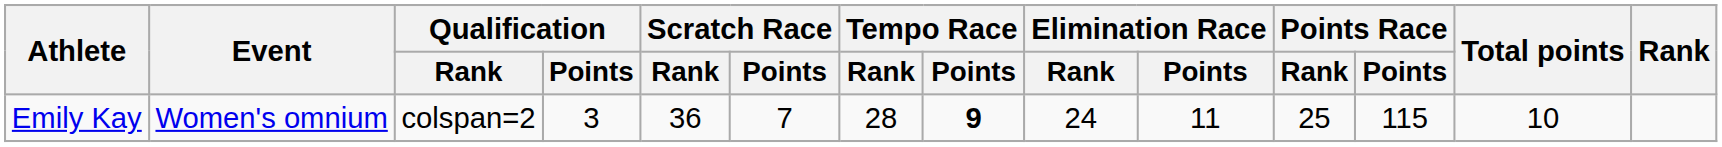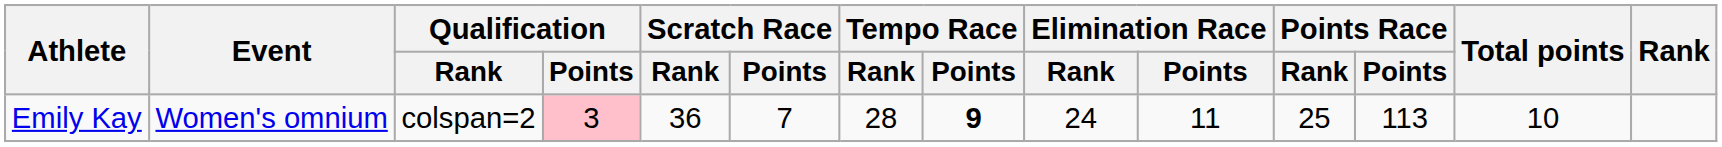(591, 118) no background -> (591, 118) pink background
(1405, 118) 115 -> (1405, 118) 113
